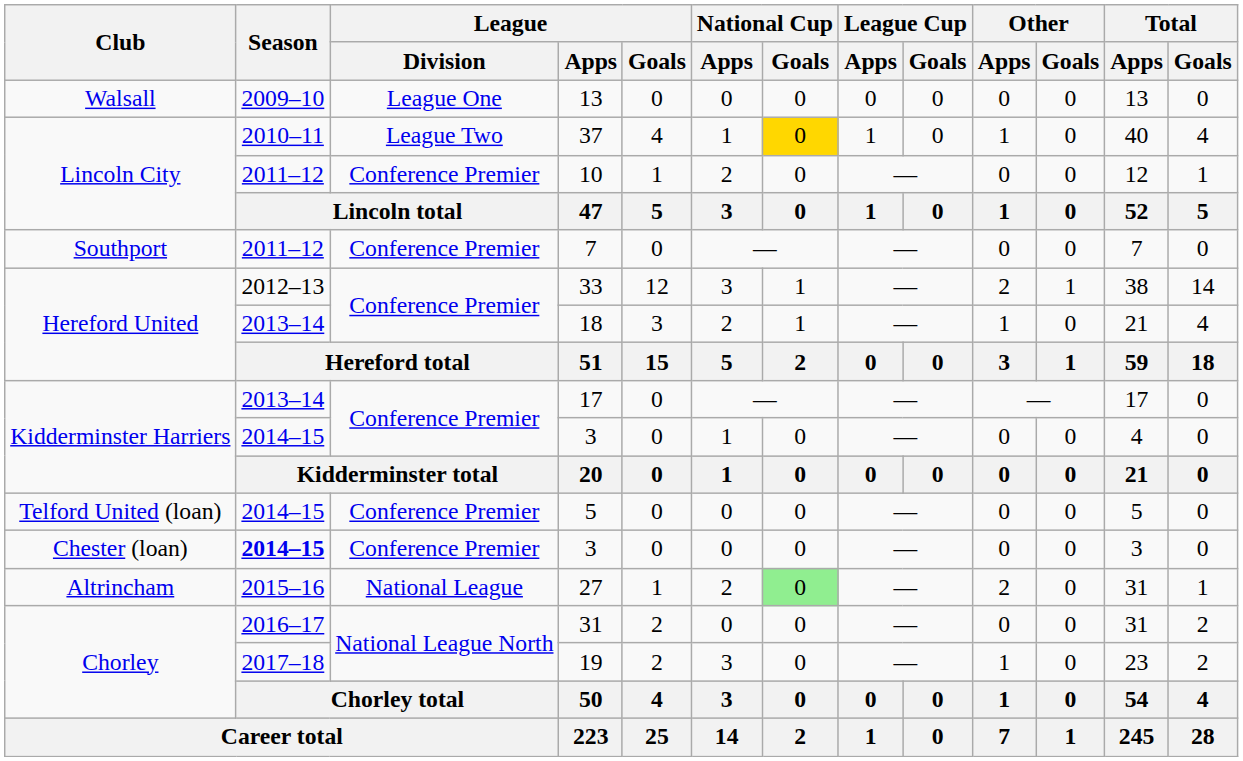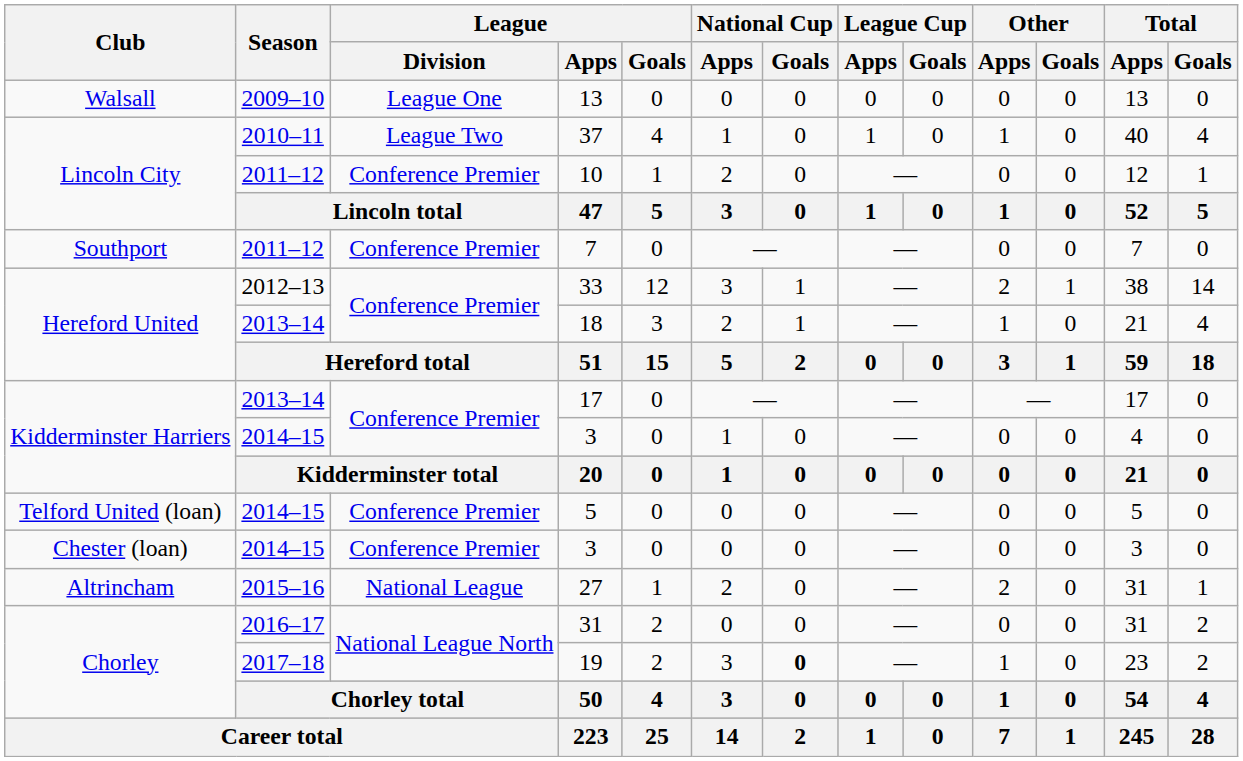(800, 135) gold background -> (800, 135) no background
(283, 549) bold -> (283, 549) normal
(800, 586) lightgreen background -> (800, 586) no background
(800, 661) normal -> (800, 661) bold
